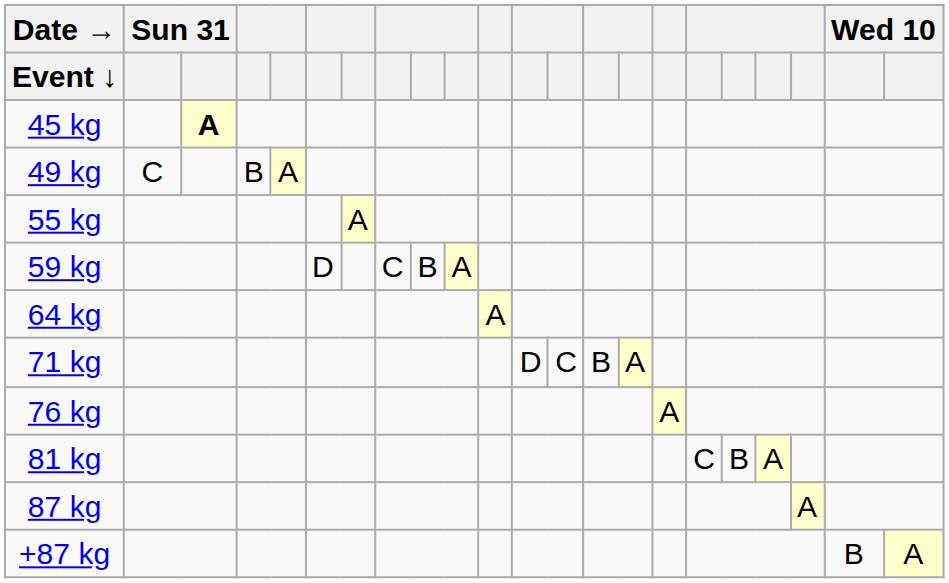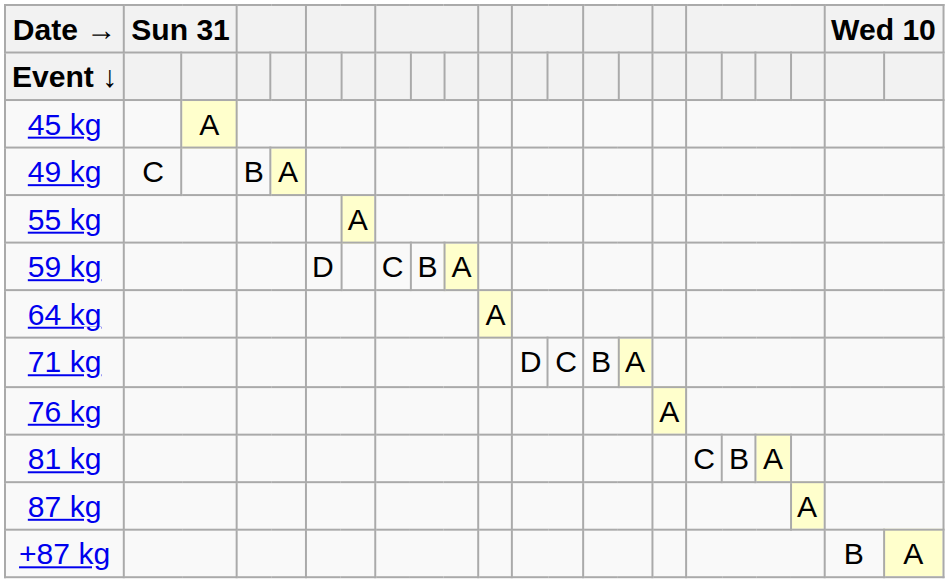(209, 124) bold -> (209, 124) normal
